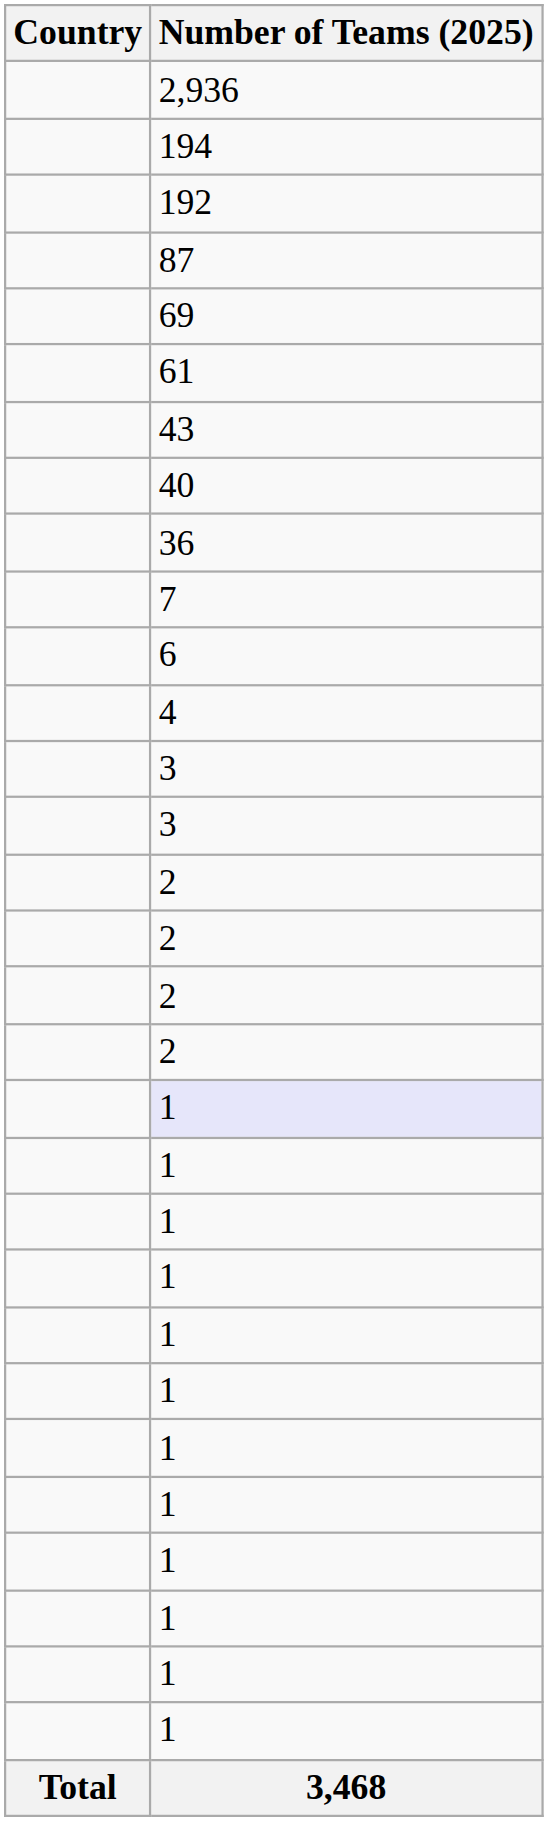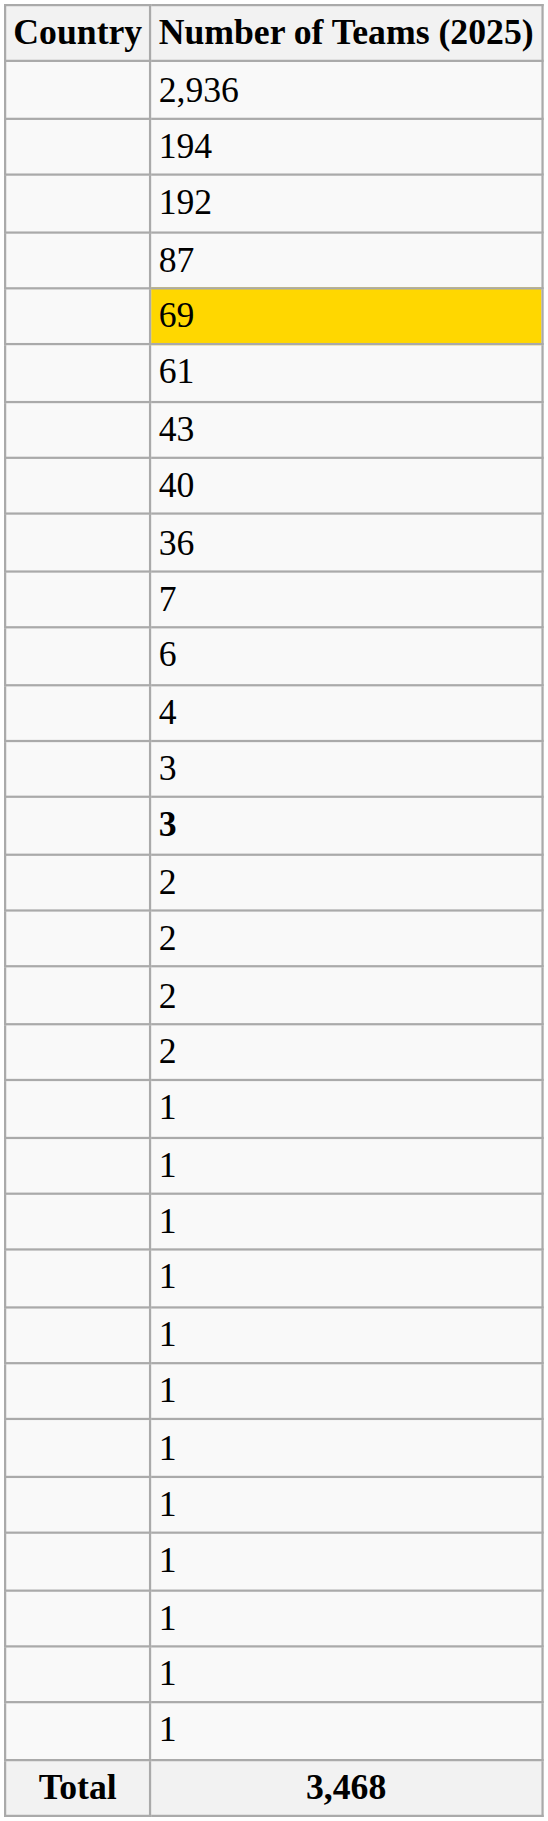(176, 315) no background -> (176, 315) gold background
(168, 825) normal -> (168, 825) bold
(168, 1107) lavender background -> (168, 1107) no background
